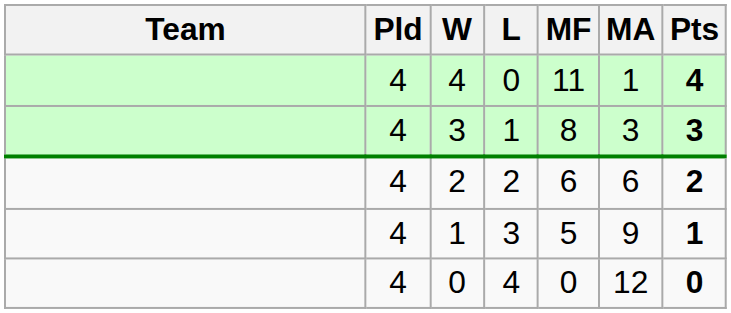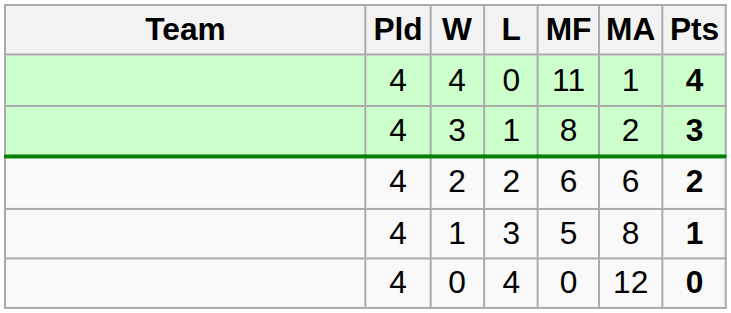(631, 130) 3 -> (631, 130) 2
(631, 232) 9 -> (631, 232) 8
